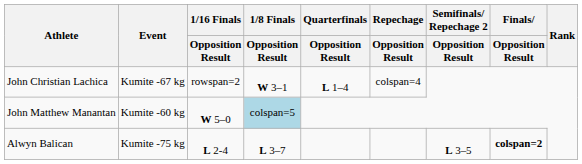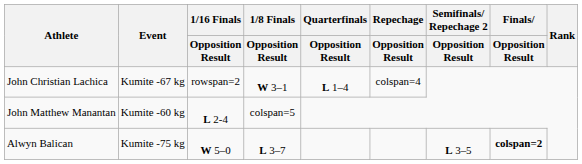(216, 119) W 5–0 -> (216, 119) L 2-4
(272, 113) lightblue background -> (272, 113) no background
(216, 150) L 2-4 -> (216, 150) W 5–0
